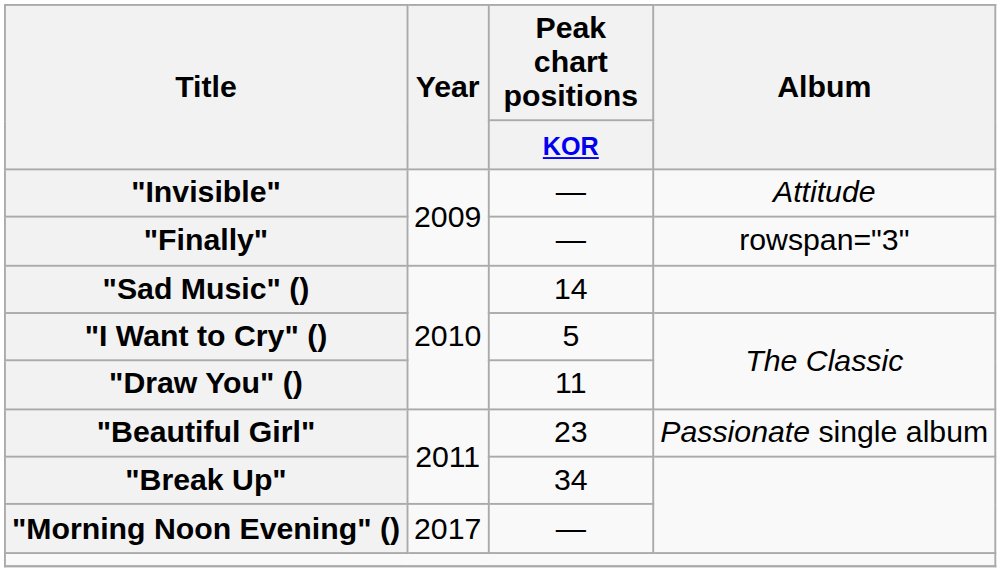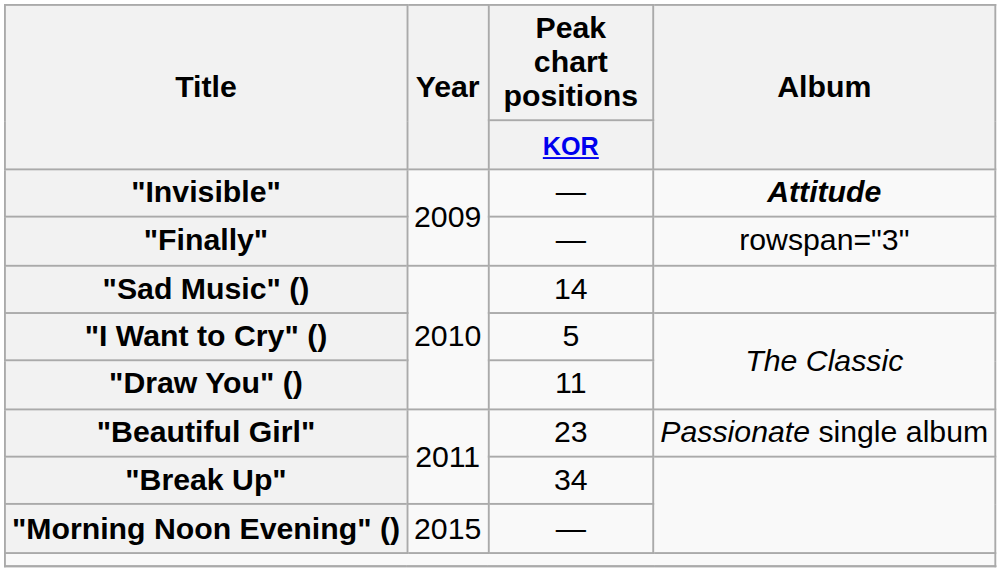(824, 192) normal -> (824, 192) bold
(448, 528) 2017 -> (448, 528) 2015
